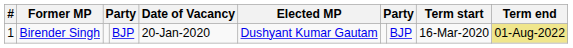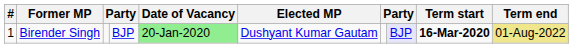(176, 33) no background -> (176, 33) lightgreen background
(401, 33) no background -> (401, 33) lavender background
(454, 33) normal -> (455, 33) bold
